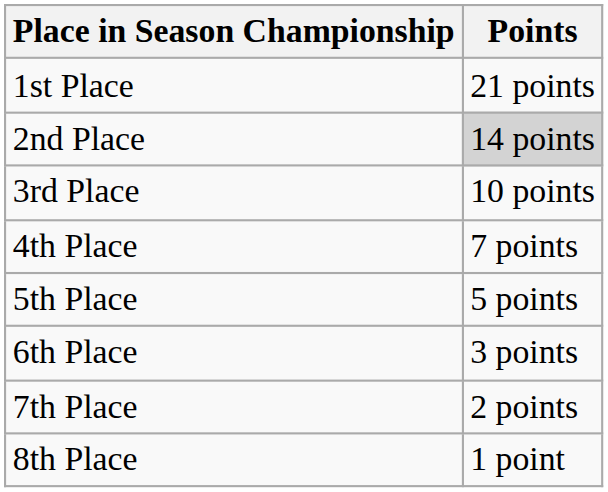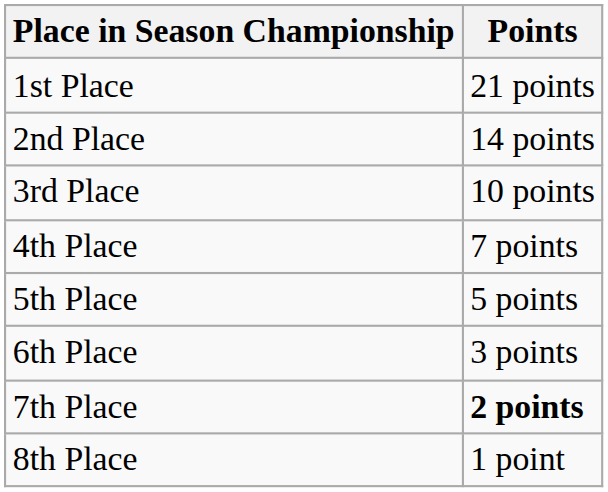(533, 138) lightgrey background -> (533, 138) no background
(524, 406) normal -> (527, 406) bold
